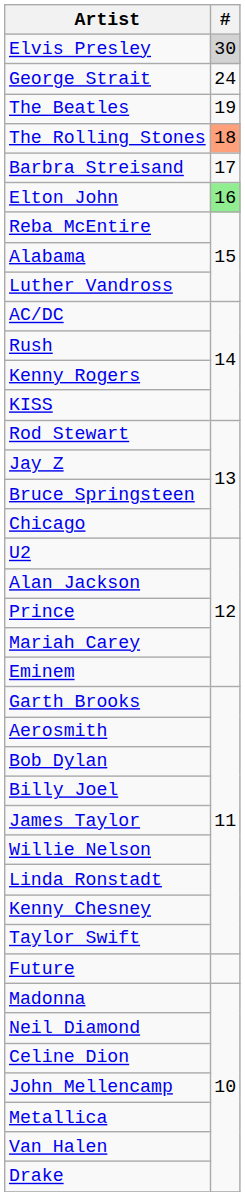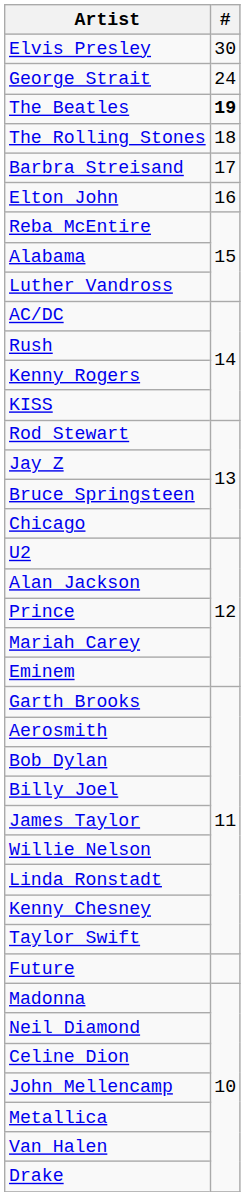(225, 49) lightgrey background -> (225, 49) no background
(225, 109) normal -> (225, 109) bold
(225, 138) lightsalmon background -> (225, 138) no background
(225, 198) lightgreen background -> (225, 198) no background
